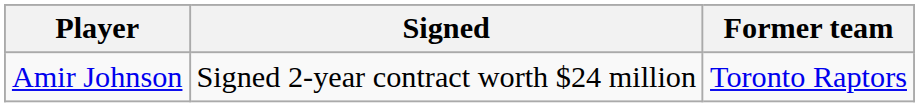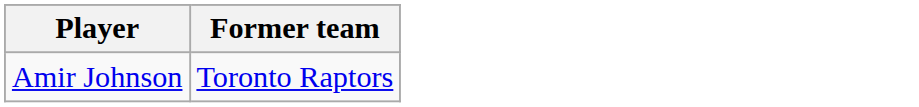- column: (446, 28)
